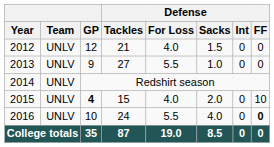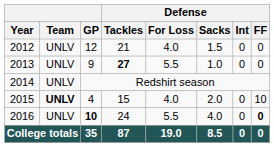(123, 64) normal -> (123, 64) bold
(60, 99) normal -> (60, 99) bold
(91, 99) bold -> (91, 99) normal
(91, 116) normal -> (91, 116) bold
